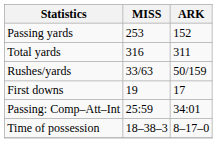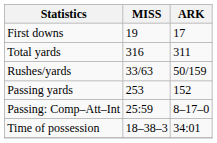rows swapped: (35, 90) <-> (40, 33)
(187, 109) 34:01 -> (191, 109) 8–17–0
(191, 128) 8–17–0 -> (187, 128) 34:01
